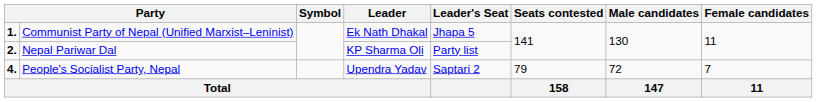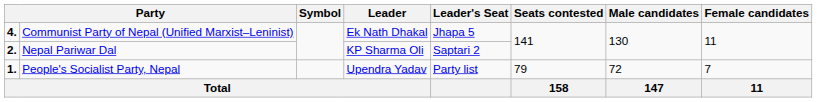(12, 32) 1. -> (12, 32) 4.
(455, 50) Party list -> (456, 50) Saptari 2
(12, 69) 4. -> (12, 69) 1.
(456, 69) Saptari 2 -> (455, 69) Party list
